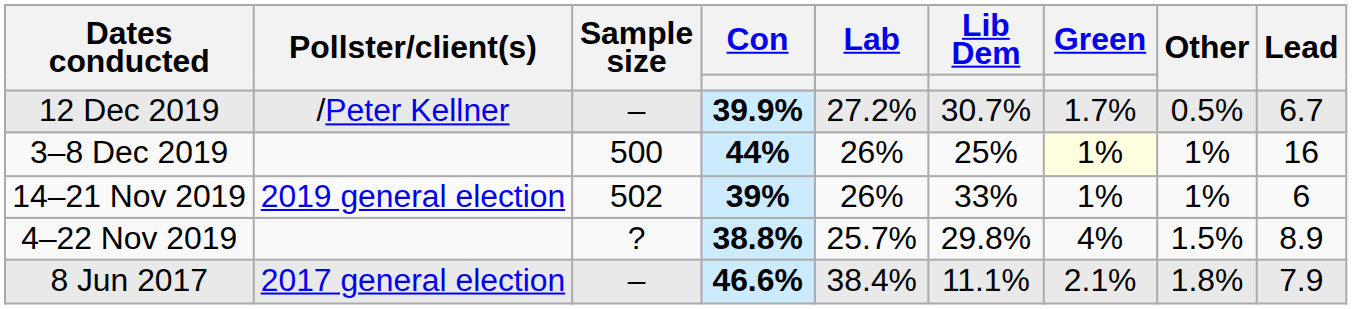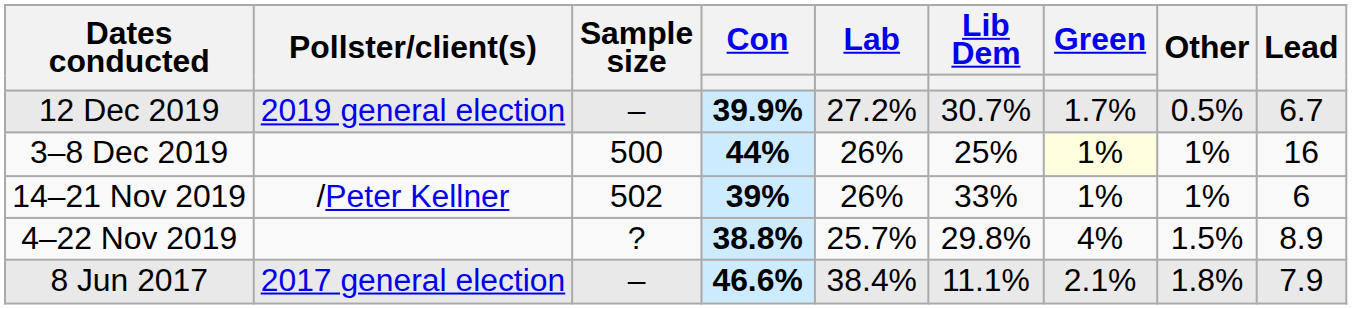(413, 110) /Peter Kellner -> (413, 110) 2019 general election
(413, 195) 2019 general election -> (413, 195) /Peter Kellner
